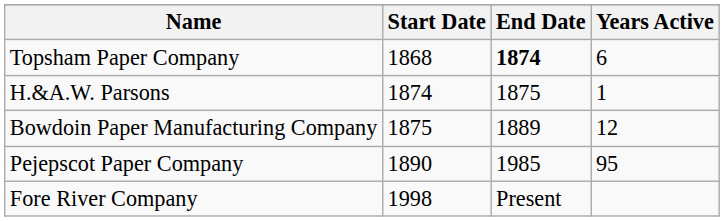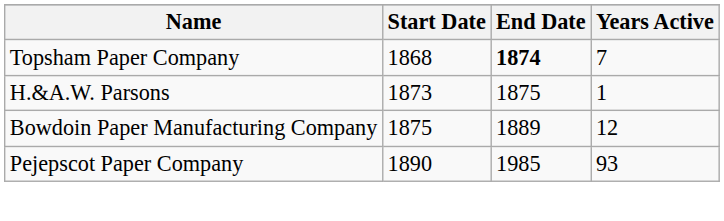(601, 57) 6 -> (601, 57) 7
(410, 92) 1874 -> (410, 92) 1873
(607, 163) 95 -> (607, 163) 93
- row: (104, 198)
